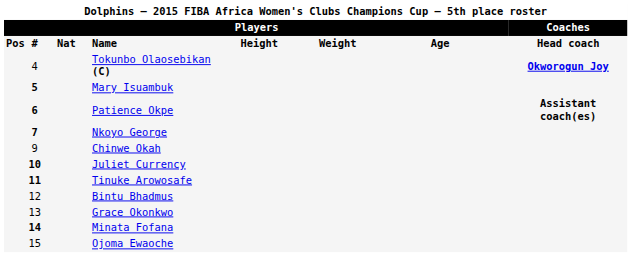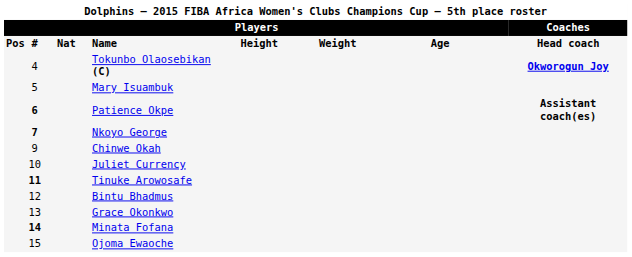(35, 88) bold -> (35, 88) normal
(35, 164) bold -> (35, 164) normal
